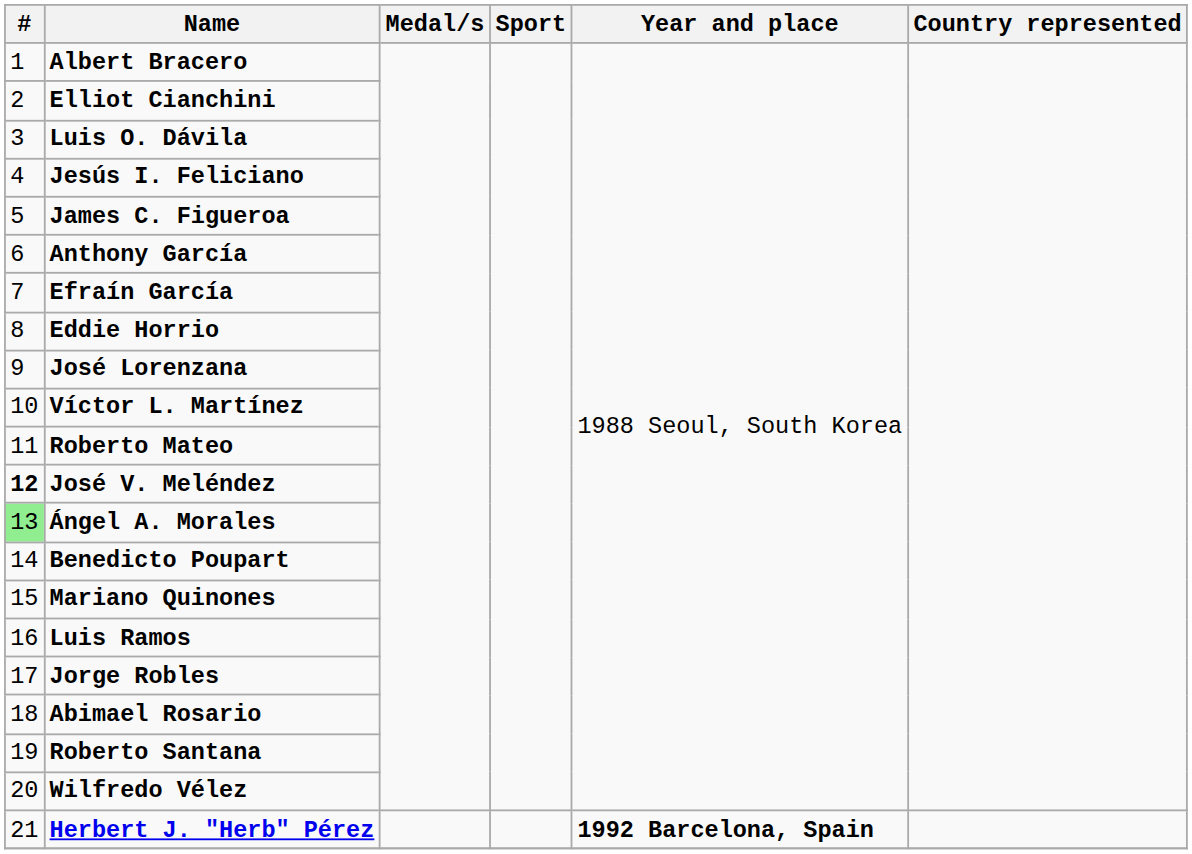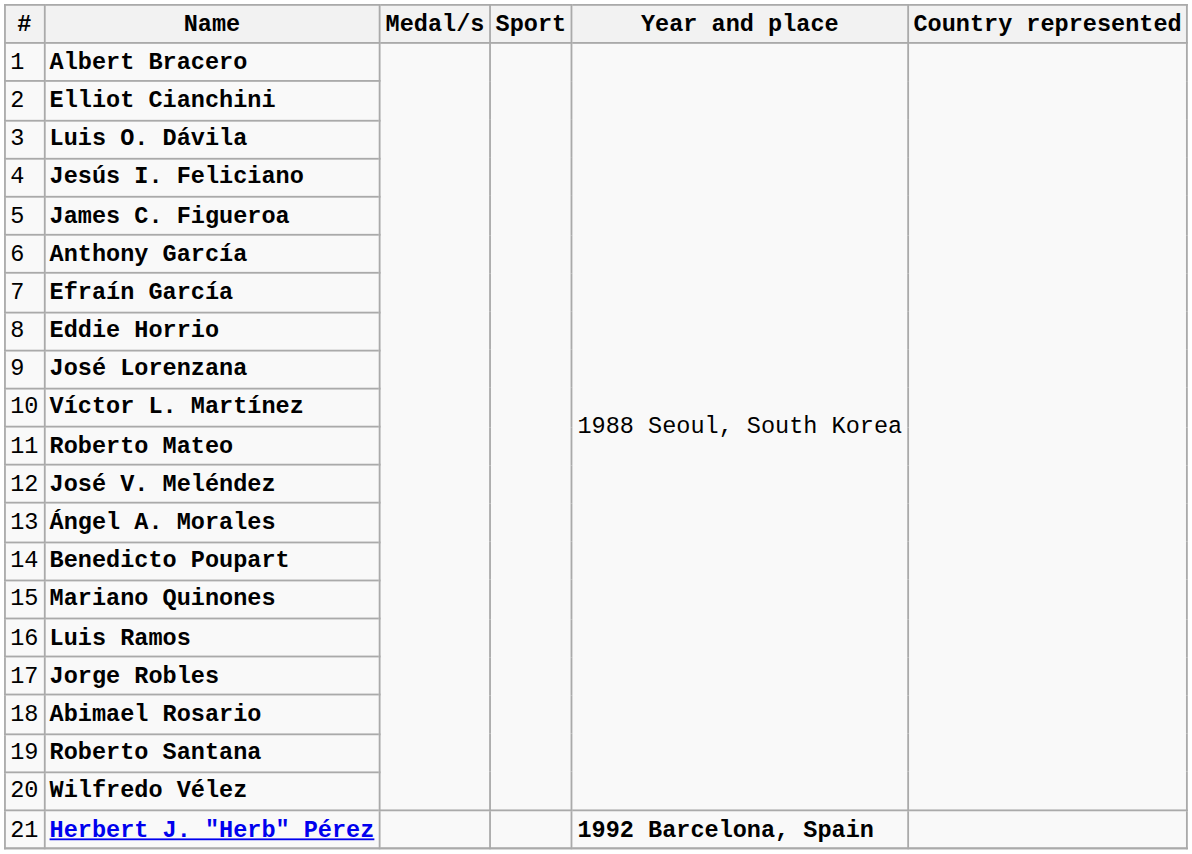(24, 484) bold -> (24, 484) normal
(24, 523) lightgreen background -> (24, 523) no background
